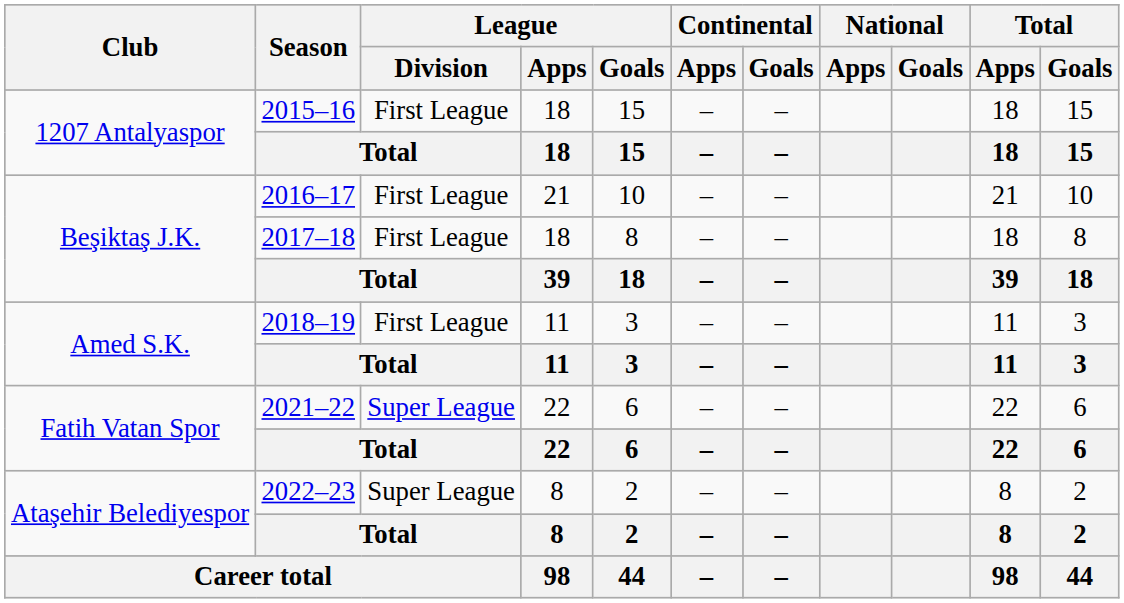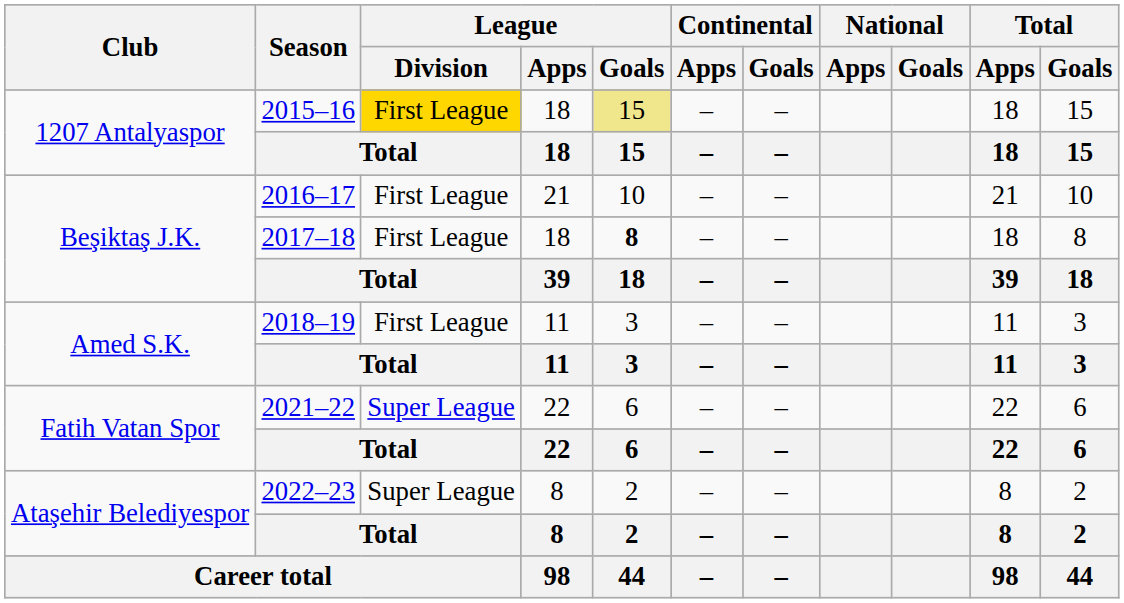(441, 110) no background -> (441, 110) gold background
(632, 110) no background -> (632, 110) khaki background
(632, 237) normal -> (632, 237) bold
